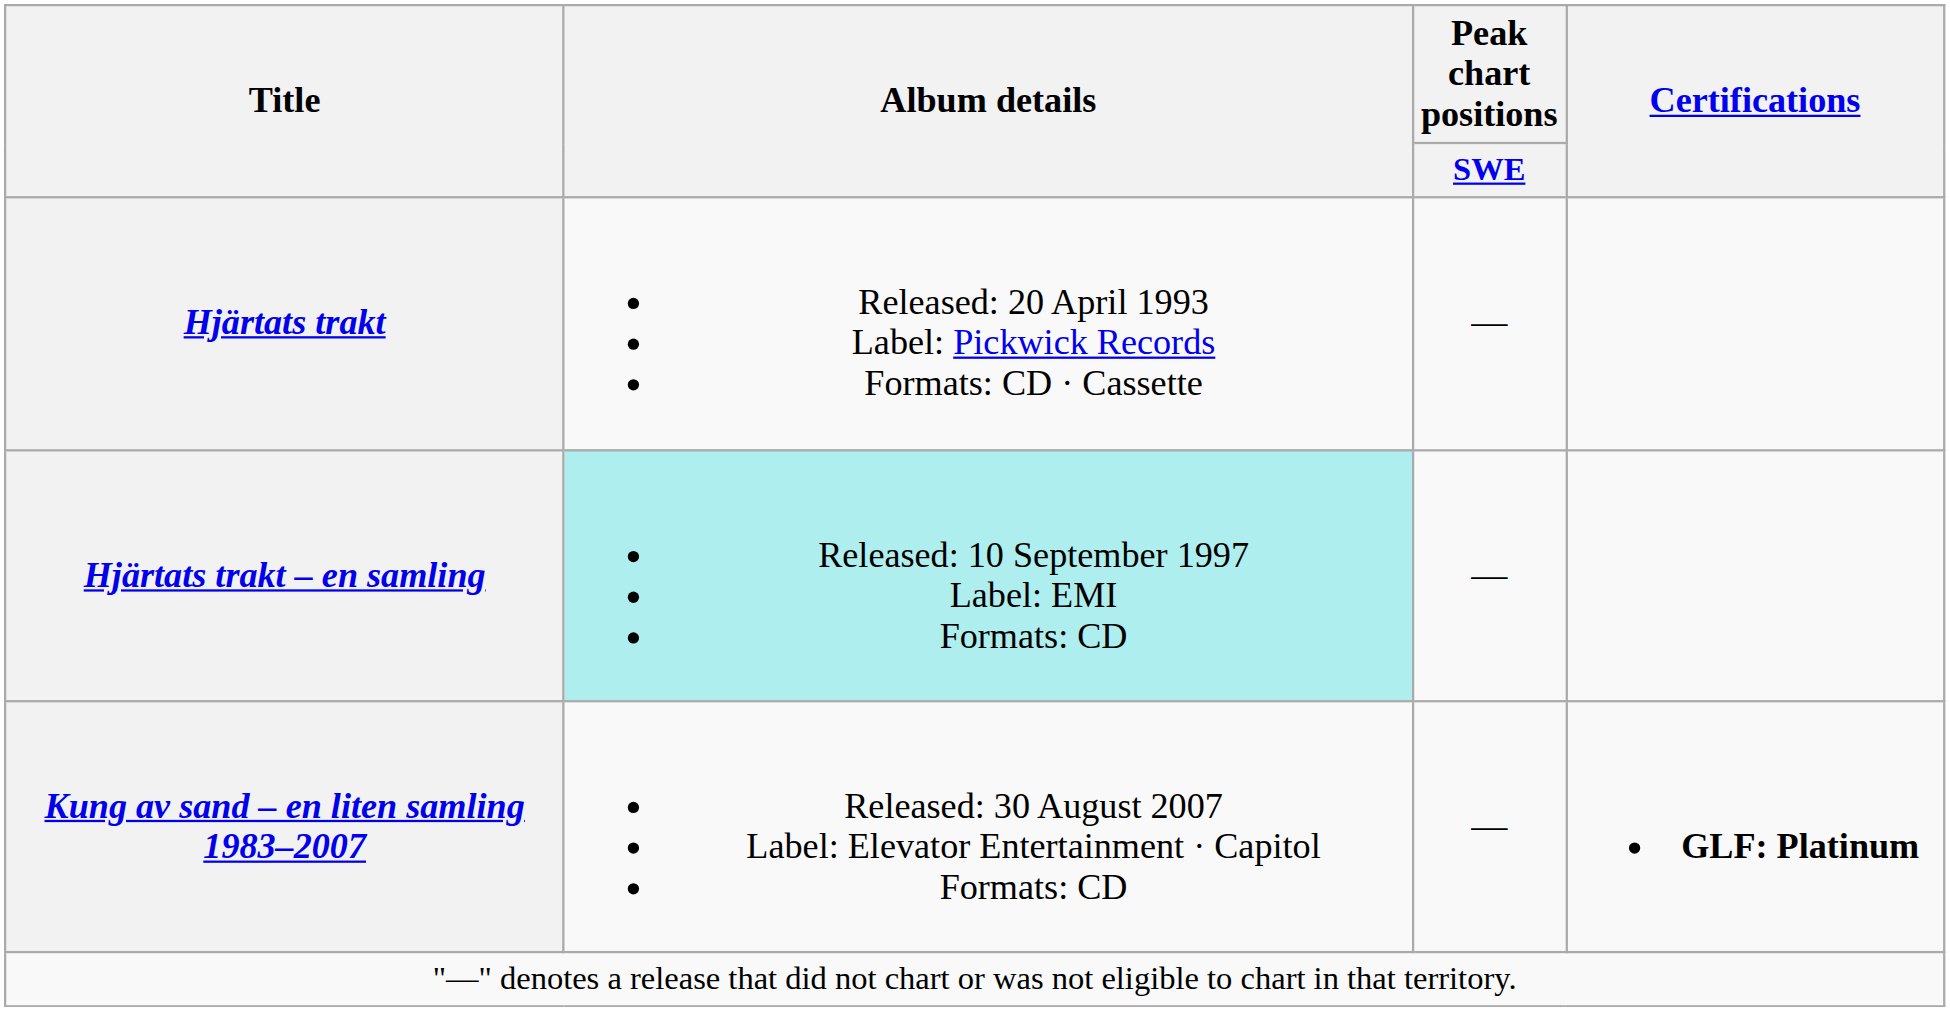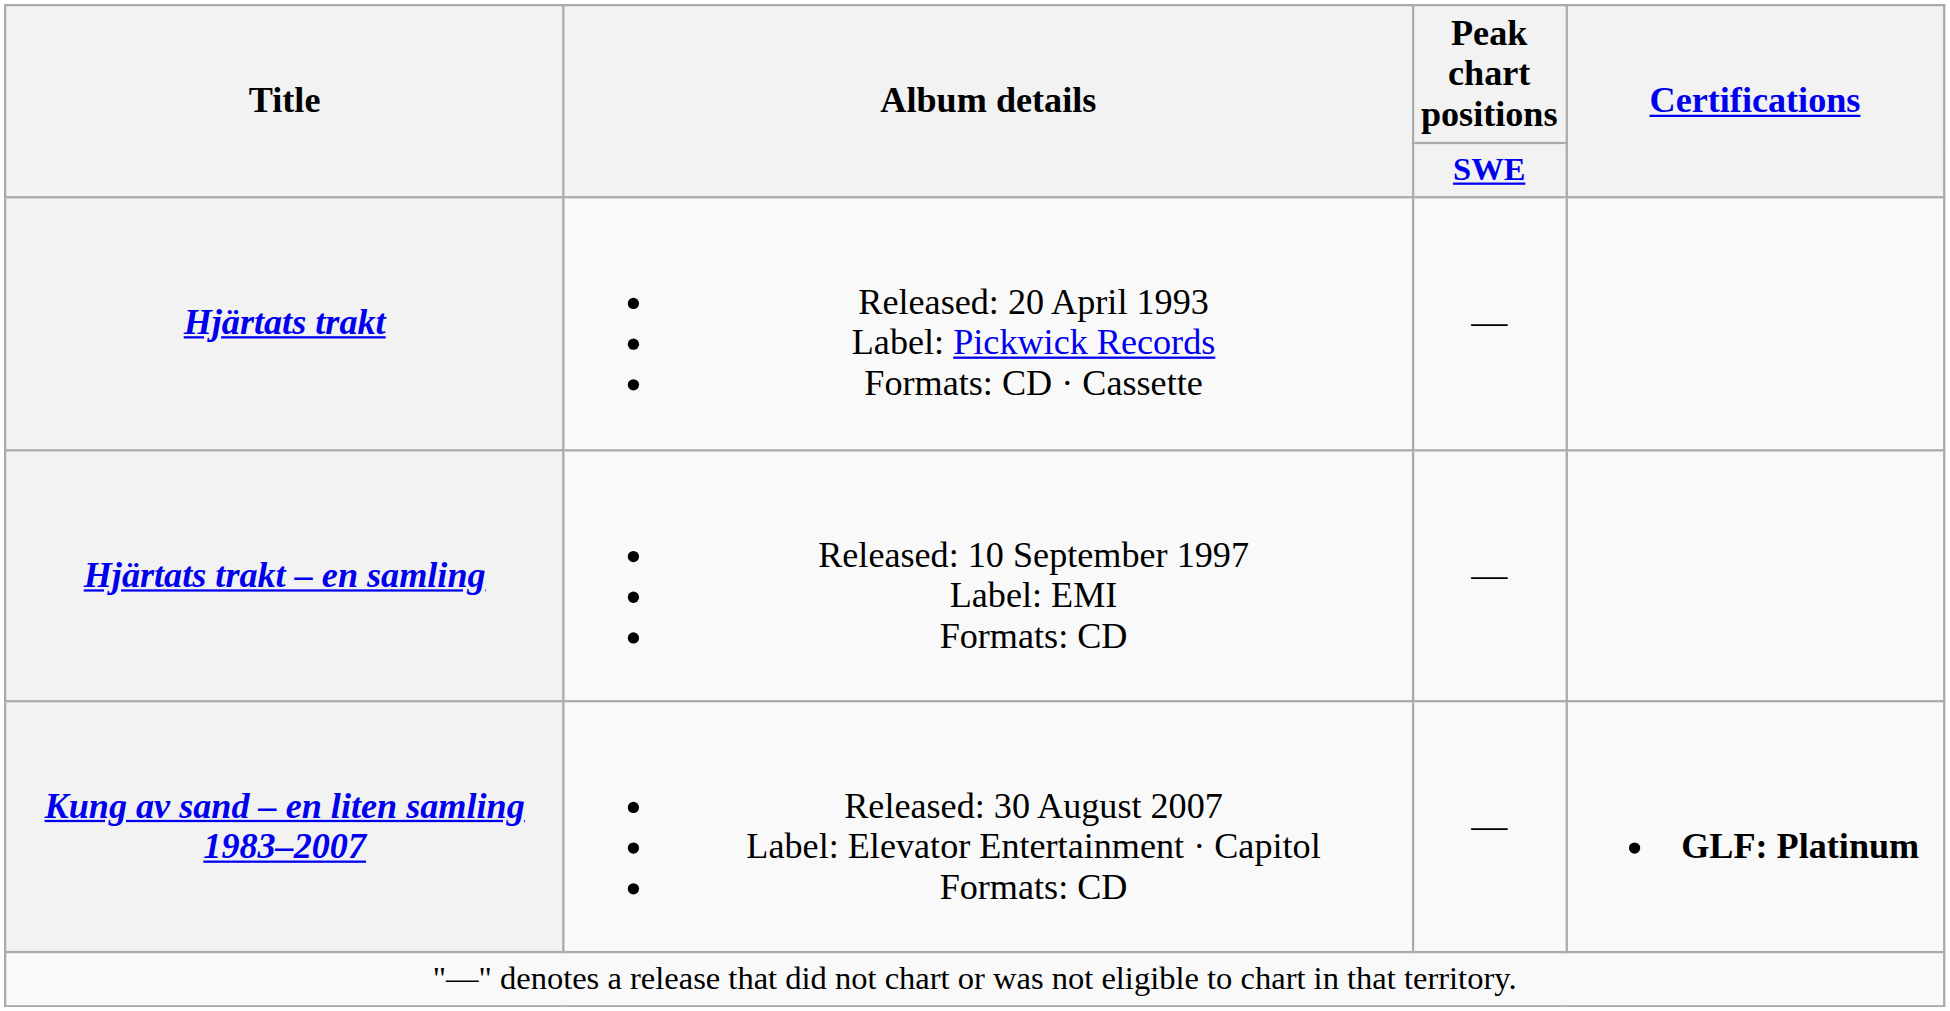(988, 595) paleturquoise background -> (988, 595) no background
